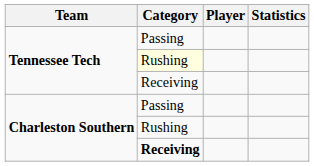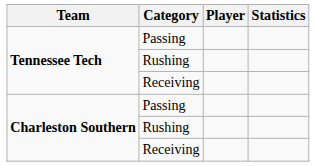(164, 60) lightyellow background -> (166, 60) no background
(170, 149) bold -> (171, 149) normal
